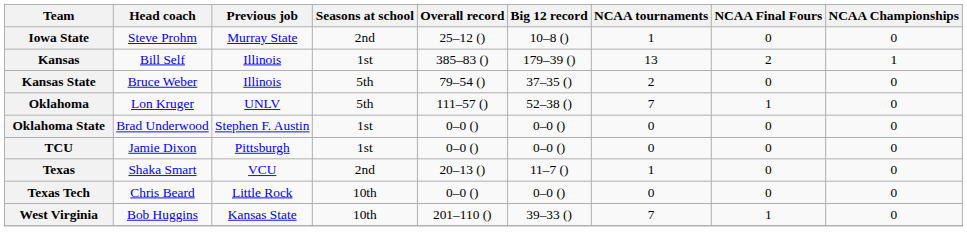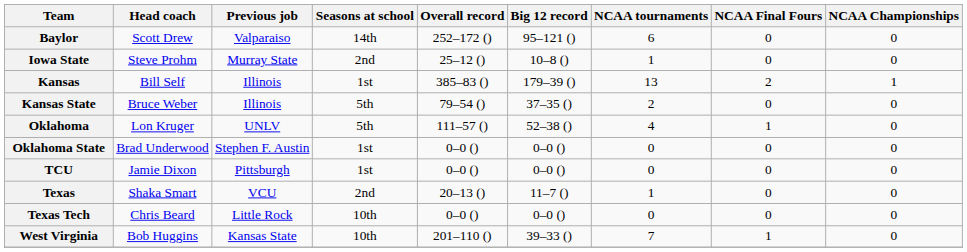+ row: (59, 38)
(651, 104) 7 -> (651, 126) 4
